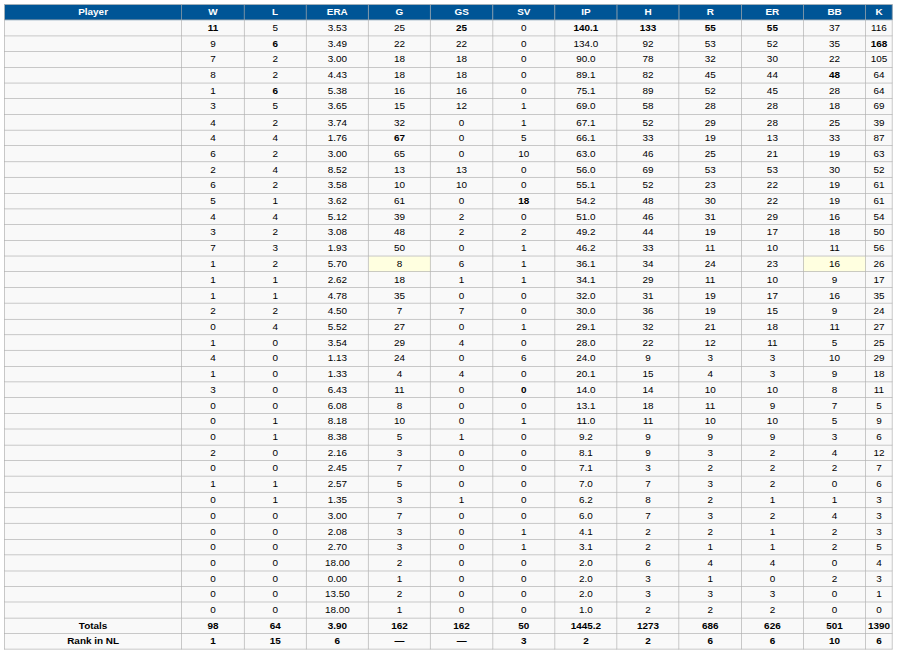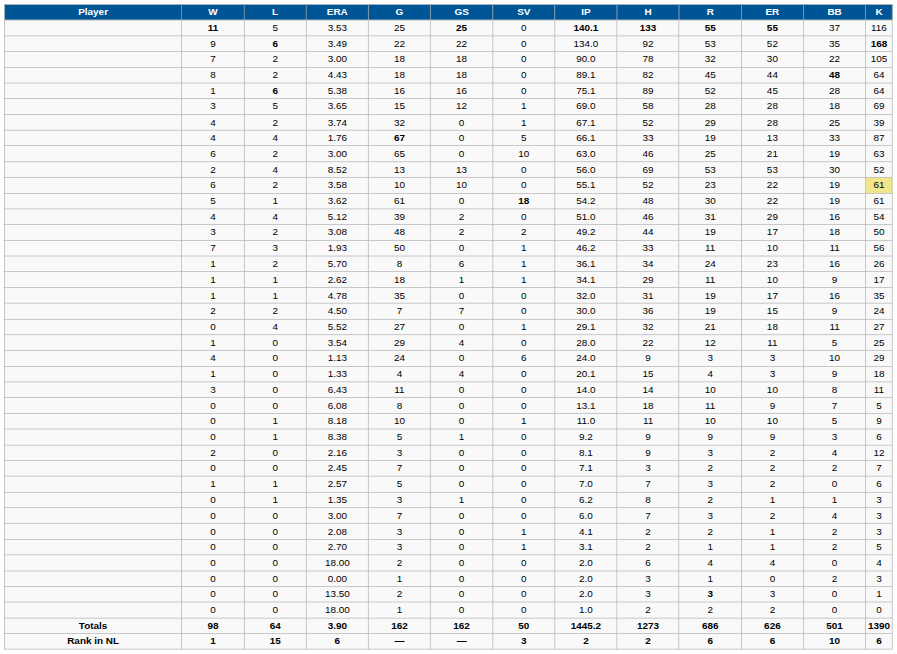(879, 185) no background -> (879, 185) khaki background
(399, 264) lightyellow background -> (399, 264) no background
(835, 264) lightyellow background -> (835, 264) no background
(524, 389) bold -> (524, 389) normal
(710, 594) normal -> (710, 594) bold
